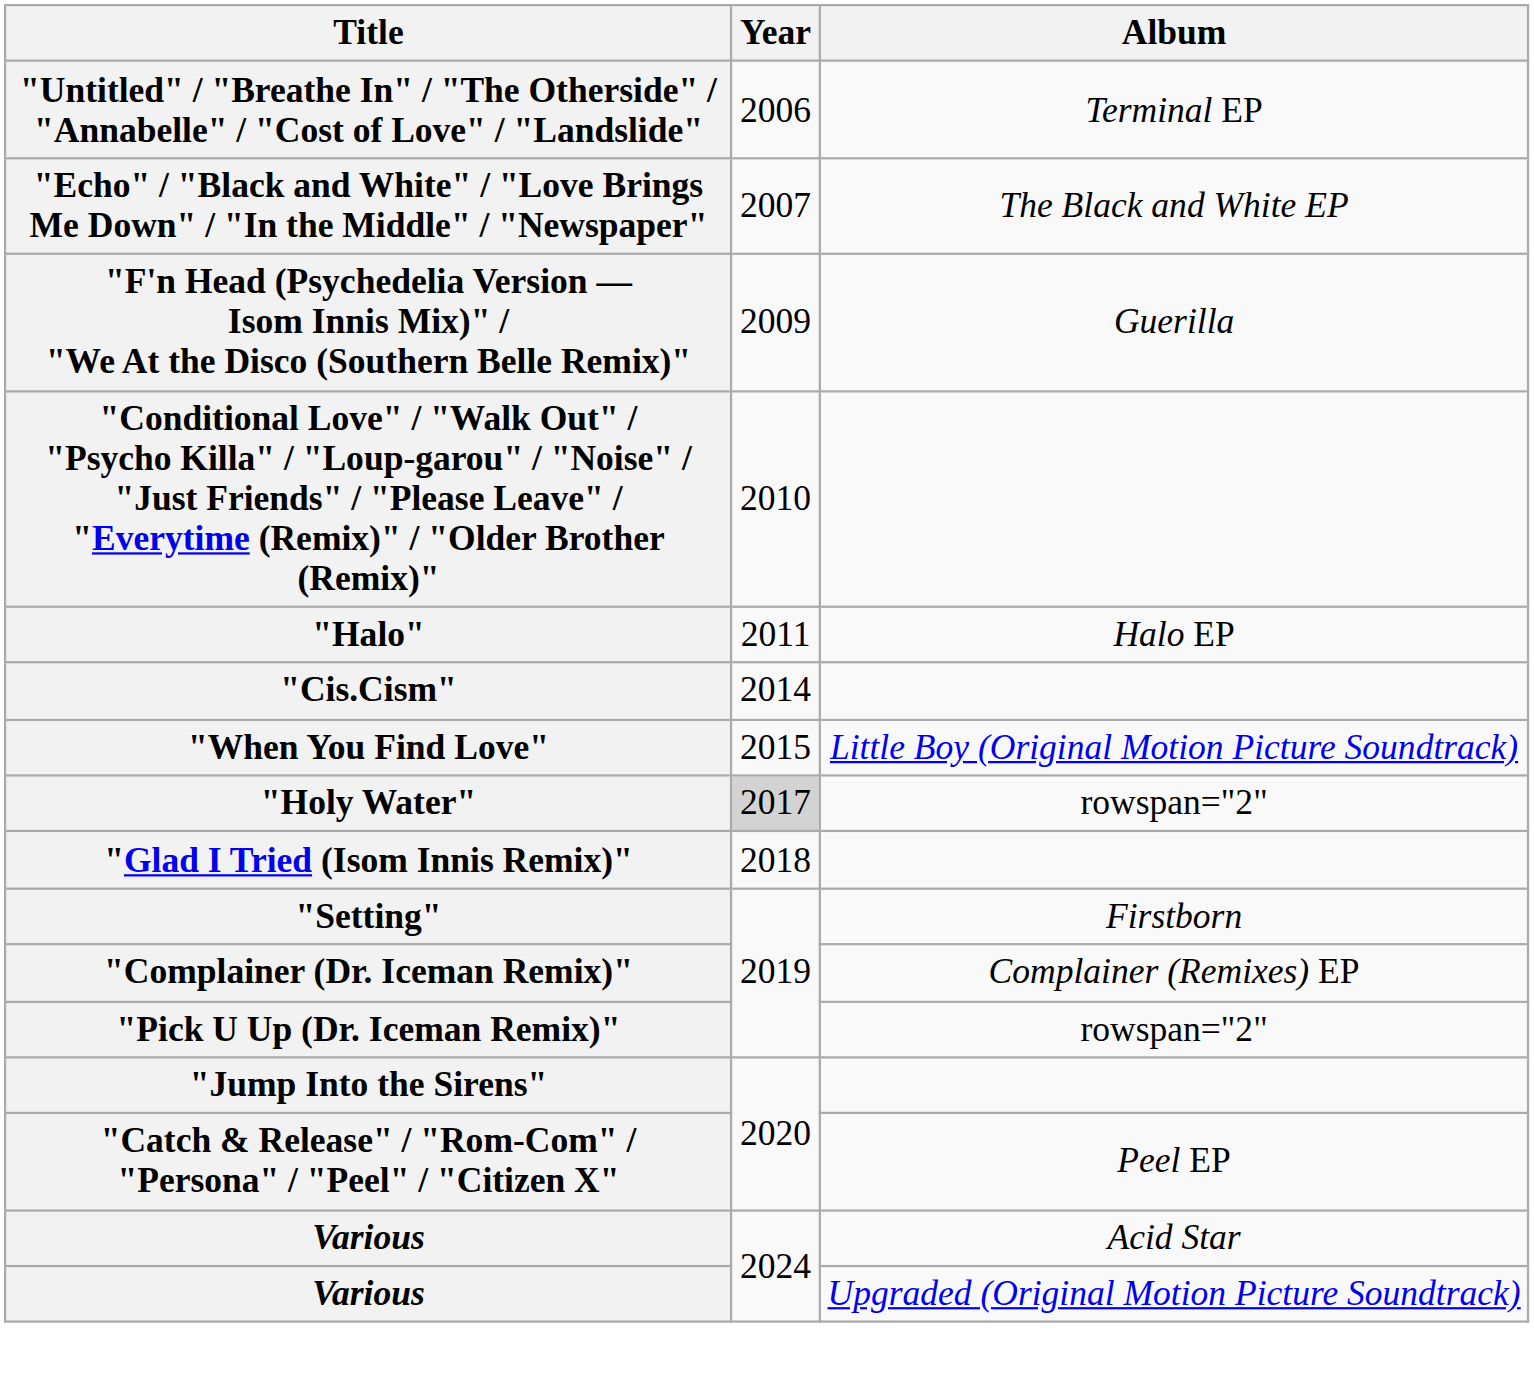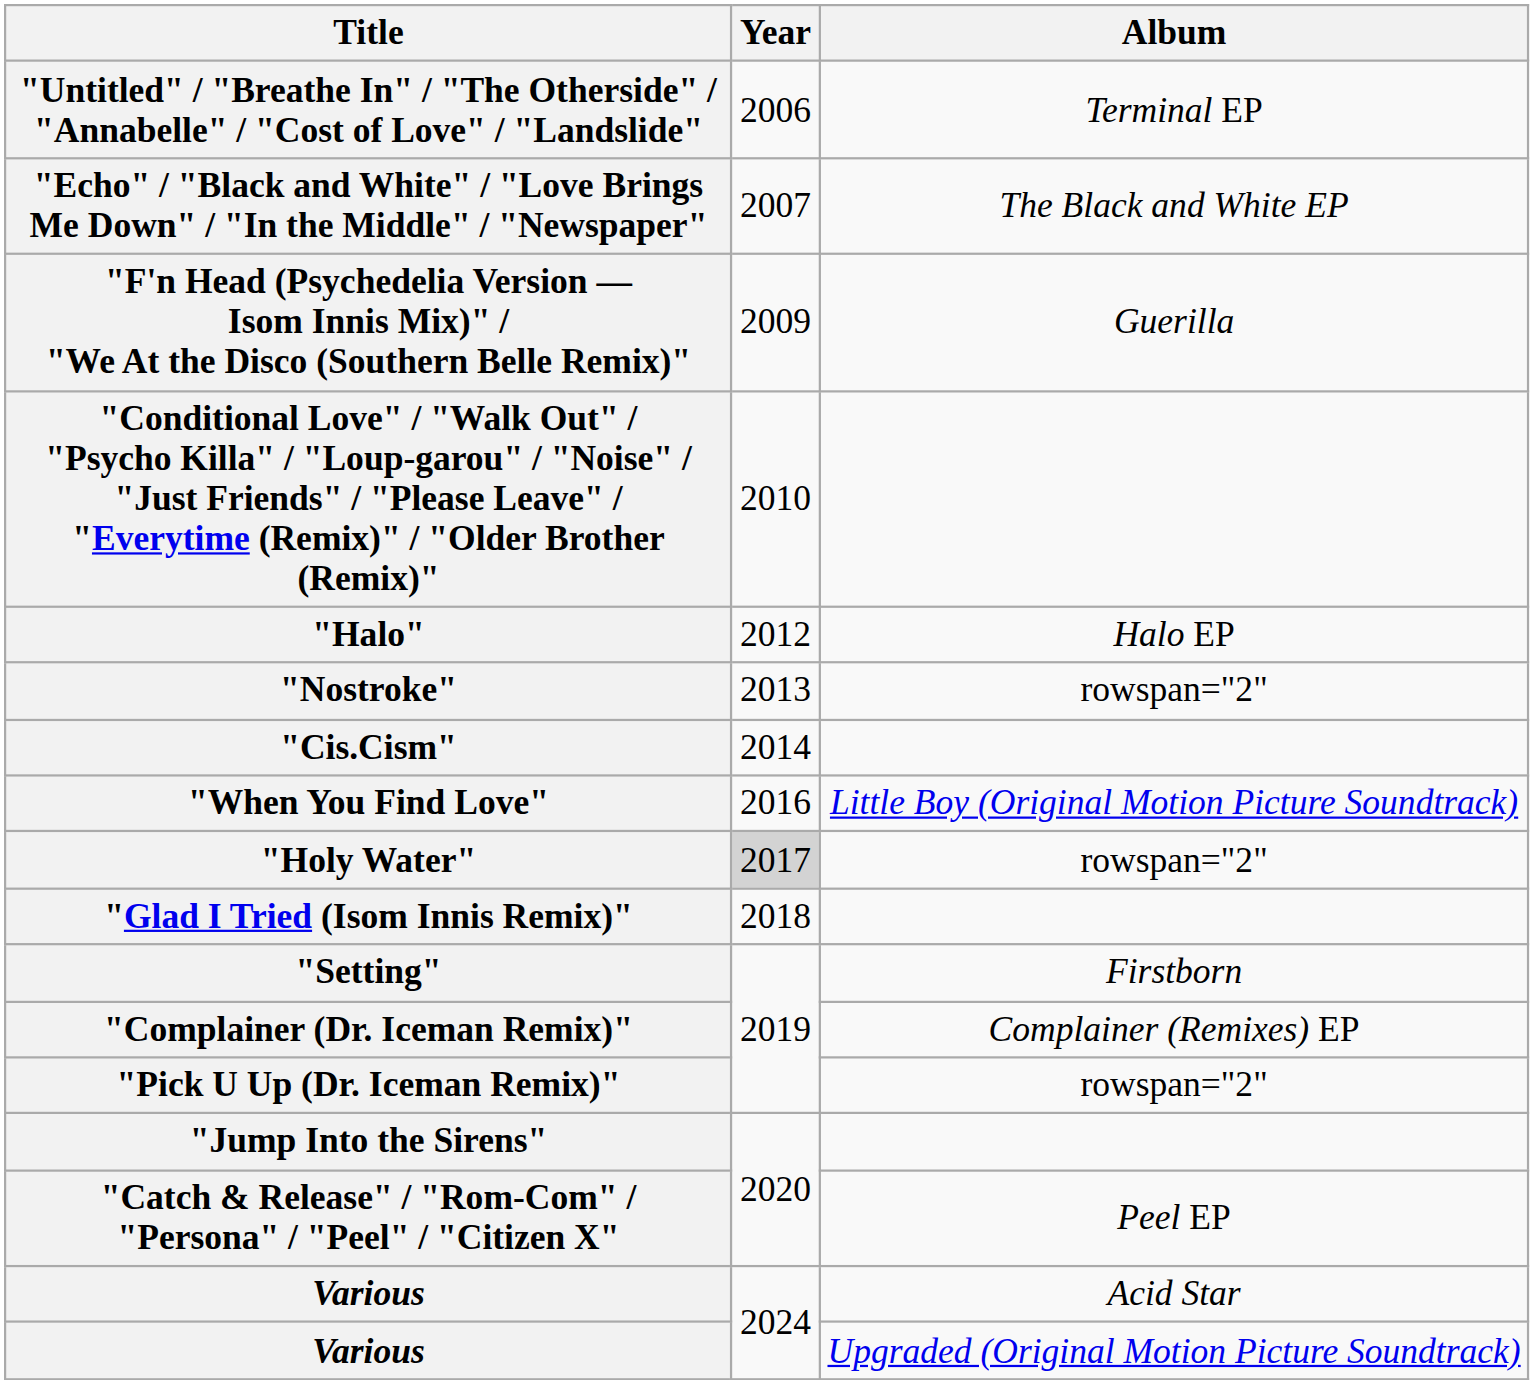(776, 634) 2011 -> (776, 634) 2012
+ row: (368, 690)
(776, 746) 2015 -> (776, 803) 2016
